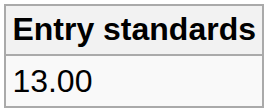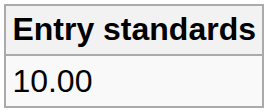(52, 80) 13.00 -> (52, 80) 10.00
